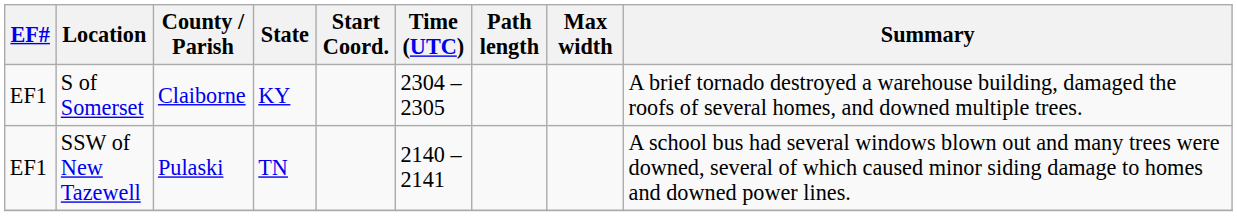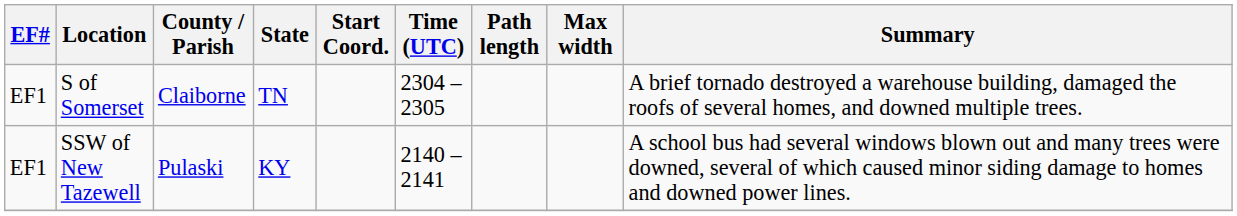(274, 94) KY -> (273, 94) TN
(273, 167) TN -> (274, 167) KY
